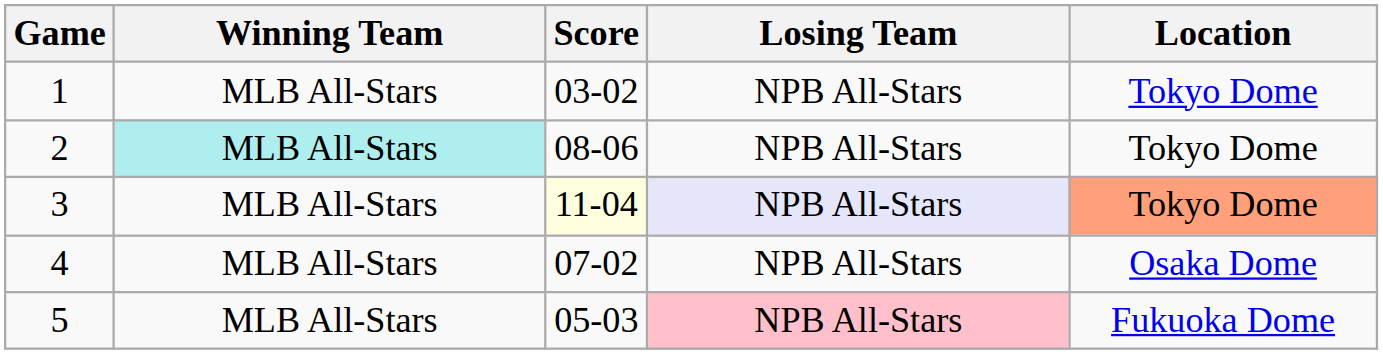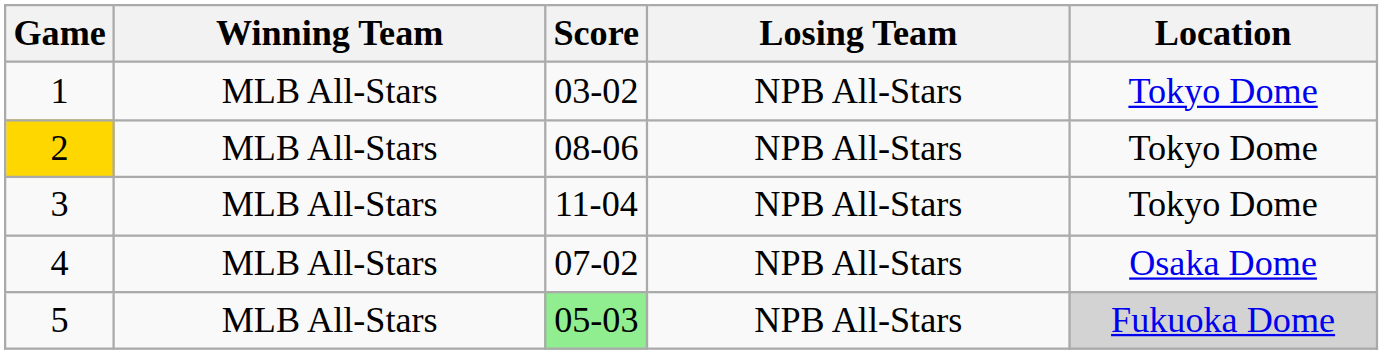(60, 147) no background -> (60, 147) gold background
(330, 147) paleturquoise background -> (330, 147) no background
(596, 205) lightyellow background -> (596, 205) no background
(858, 205) lavender background -> (858, 205) no background
(1223, 205) lightsalmon background -> (1223, 205) no background
(596, 319) no background -> (596, 319) lightgreen background
(858, 319) pink background -> (858, 319) no background
(1223, 319) no background -> (1223, 319) lightgrey background
